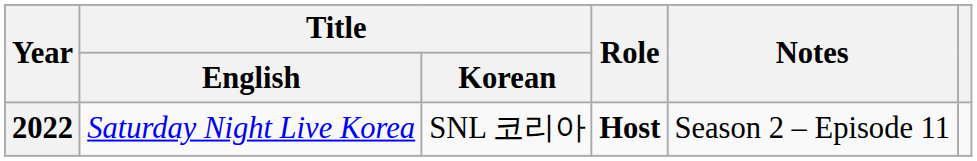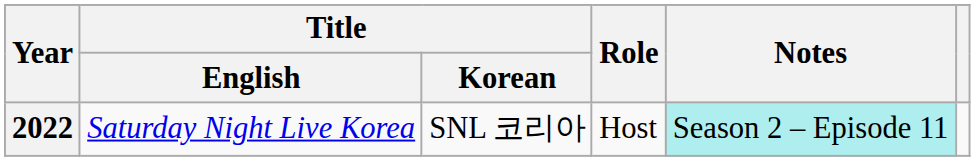(630, 128) bold -> (628, 128) normal
(812, 128) no background -> (811, 128) paleturquoise background
